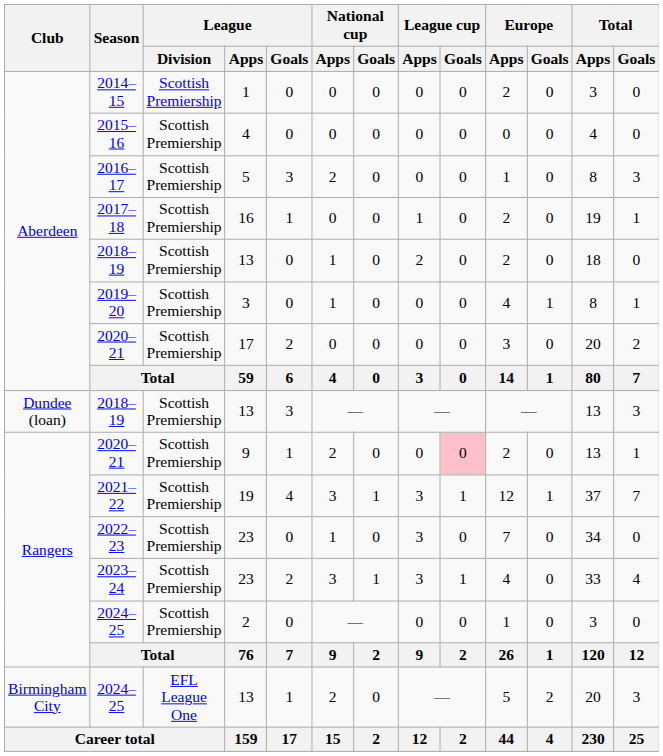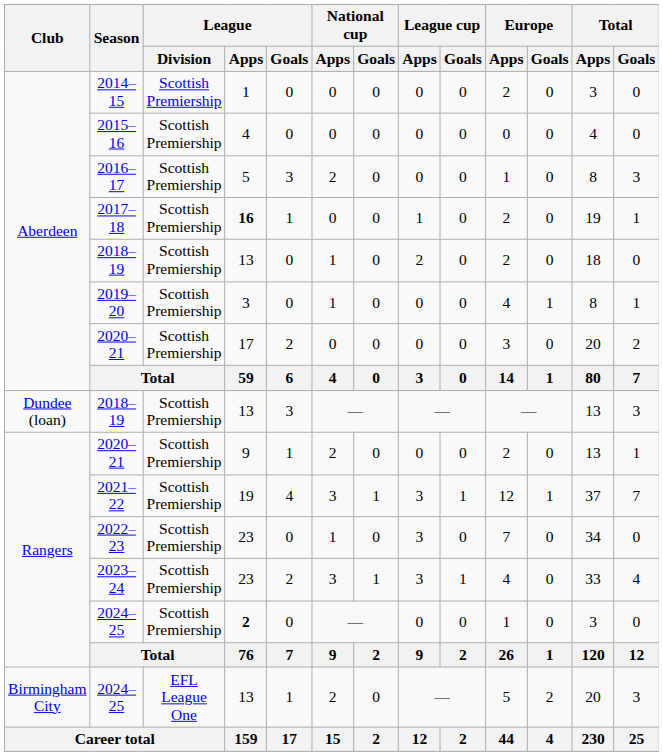(246, 218) normal -> (246, 218) bold
(463, 453) pink background -> (463, 453) no background
(246, 621) normal -> (246, 621) bold
